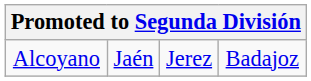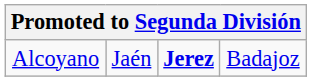(189, 57) normal -> (189, 57) bold
